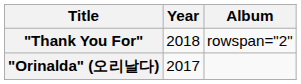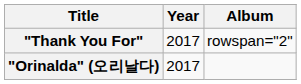(183, 40) 2018 -> (183, 40) 2017
